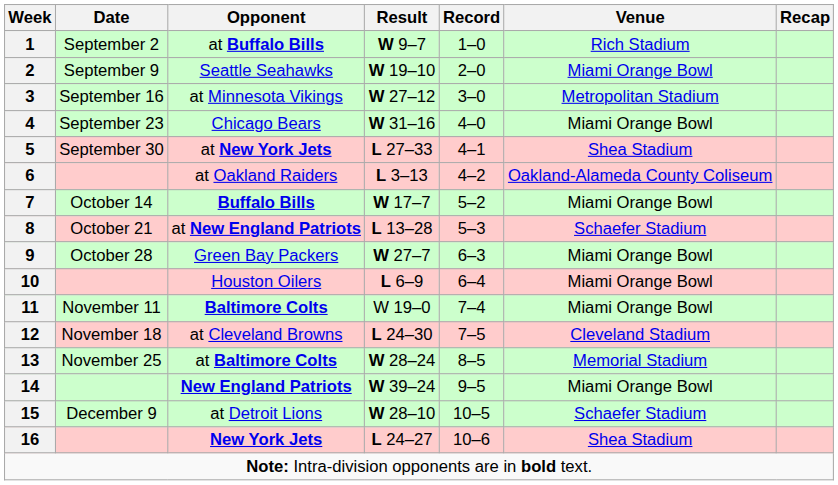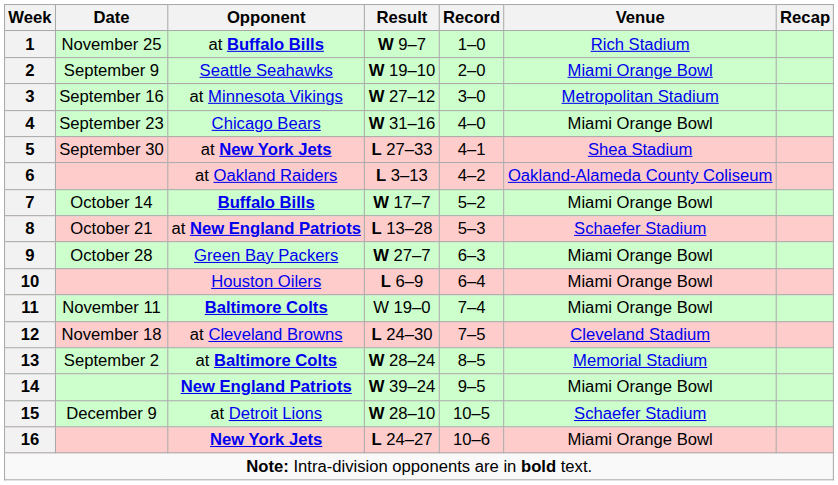(111, 44) September 2 -> (111, 44) November 25
(111, 360) November 25 -> (111, 360) September 2
(640, 439) Shea Stadium -> (640, 439) Miami Orange Bowl
